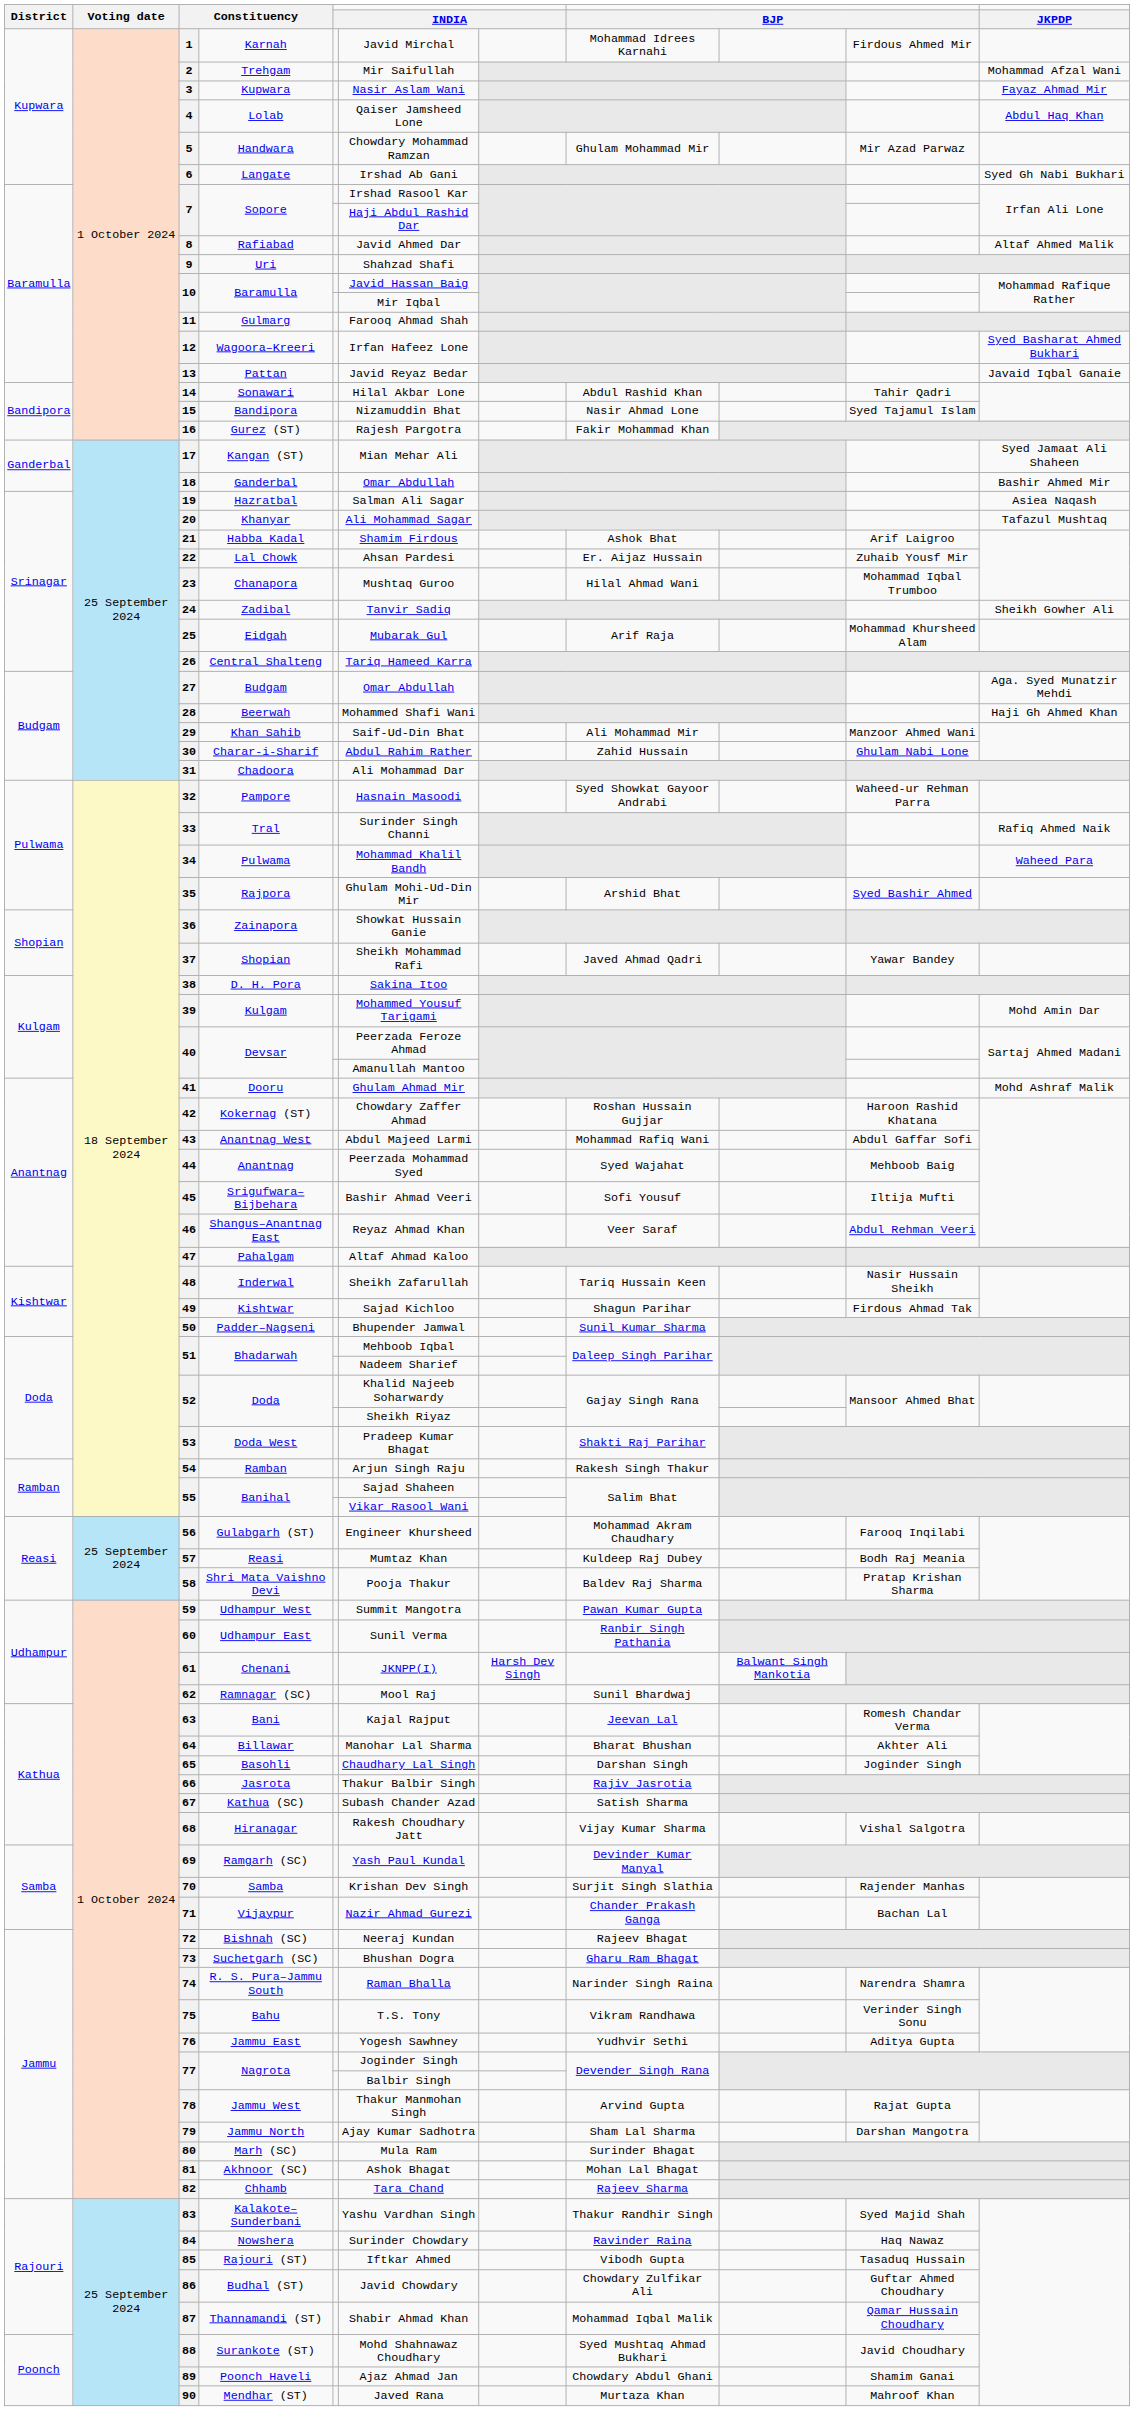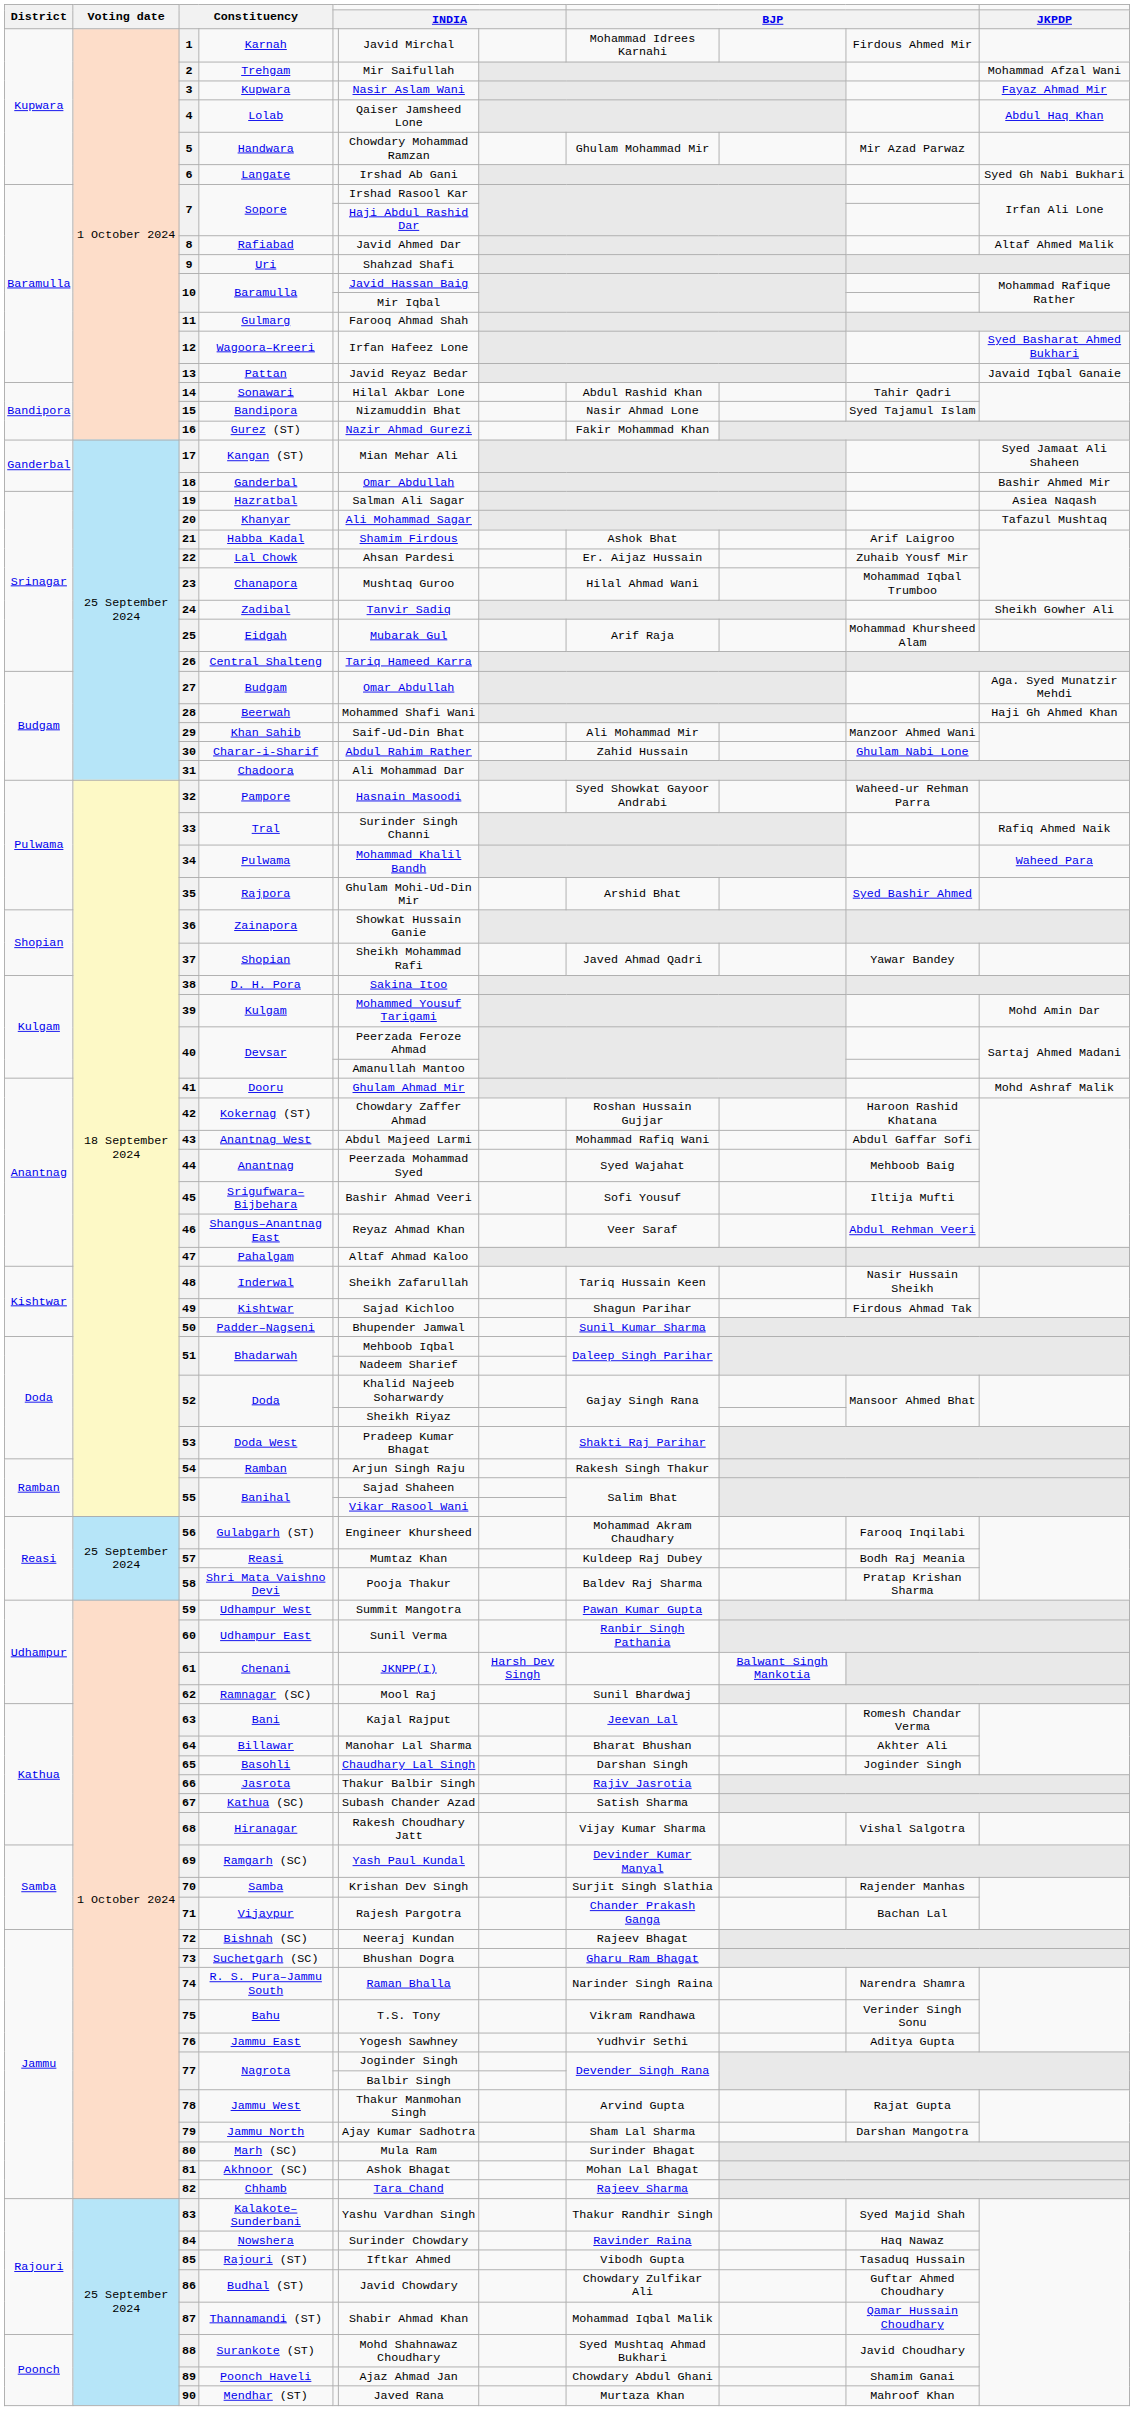(409, 430) Rajesh Pargotra -> (409, 430) Nazir Ahmad Gurezi
(409, 1913) Nazir Ahmad Gurezi -> (409, 1913) Rajesh Pargotra
